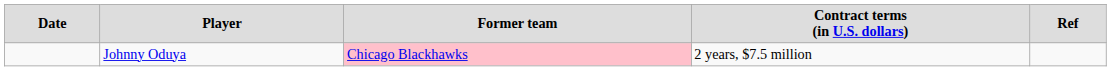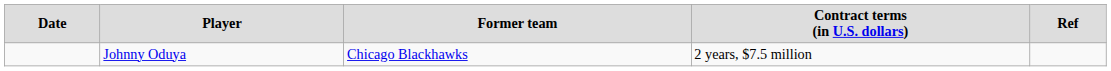(407, 54) pink background -> (407, 54) no background
